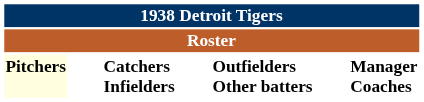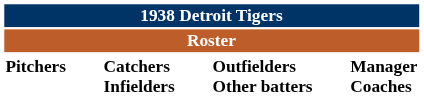(36, 65) lightyellow background -> (36, 65) no background
